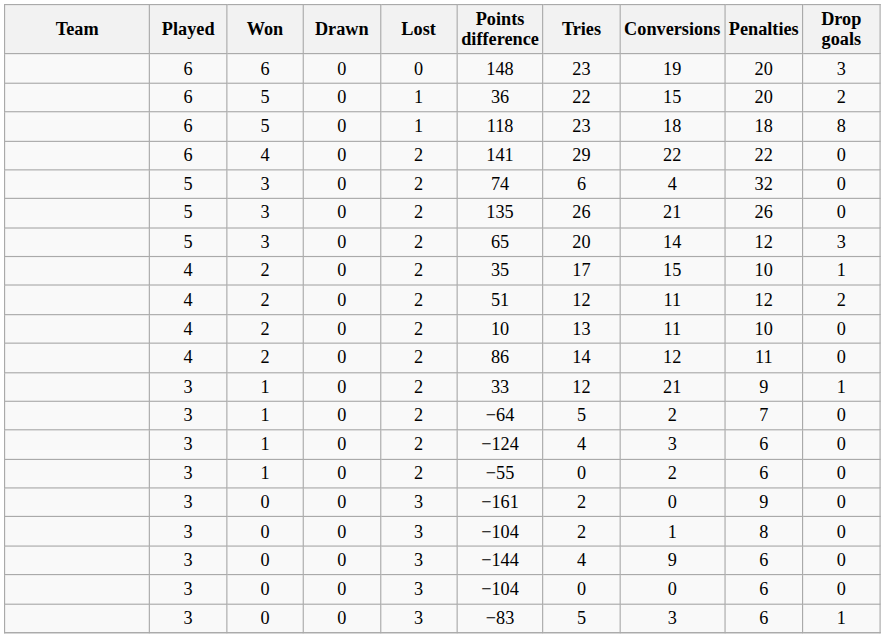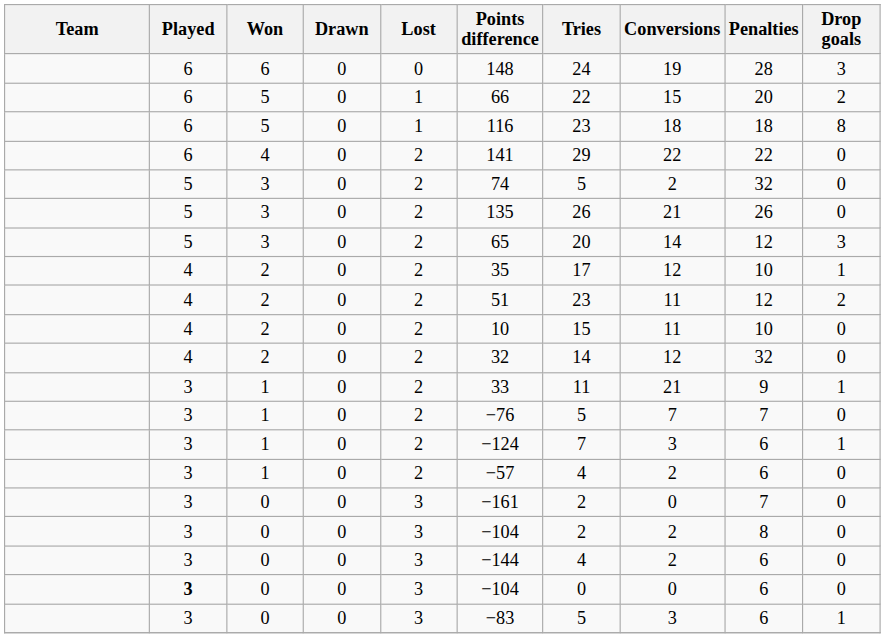(581, 68) 23 -> (581, 68) 24
(764, 68) 20 -> (764, 68) 28
(500, 97) 36 -> (500, 97) 66
(500, 126) 118 -> (500, 126) 116
(581, 184) 6 -> (581, 184) 5
(672, 184) 4 -> (672, 184) 2
(672, 270) 15 -> (672, 270) 12
(581, 299) 12 -> (581, 299) 23
(581, 328) 13 -> (581, 328) 15
(500, 357) 86 -> (500, 357) 32
(764, 357) 11 -> (764, 357) 32
(581, 386) 12 -> (581, 386) 11
(500, 415) −64 -> (500, 415) −76
(672, 415) 2 -> (672, 415) 7
(581, 444) 4 -> (581, 444) 7
(841, 444) 0 -> (841, 444) 1
(500, 473) −55 -> (500, 473) −57
(581, 473) 0 -> (581, 473) 4
(764, 502) 9 -> (764, 502) 7
(672, 531) 1 -> (672, 531) 2
(672, 560) 9 -> (672, 560) 2
(188, 589) normal -> (188, 589) bold
